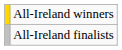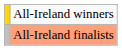(64, 34) no background -> (64, 34) lightsalmon background
